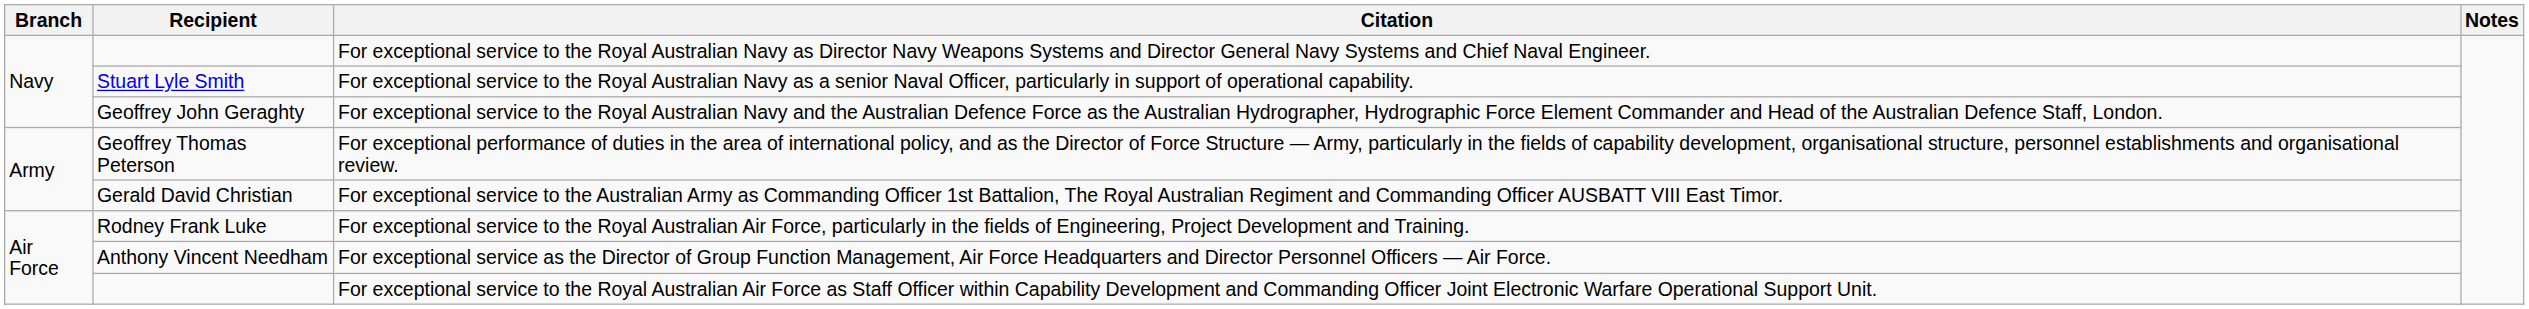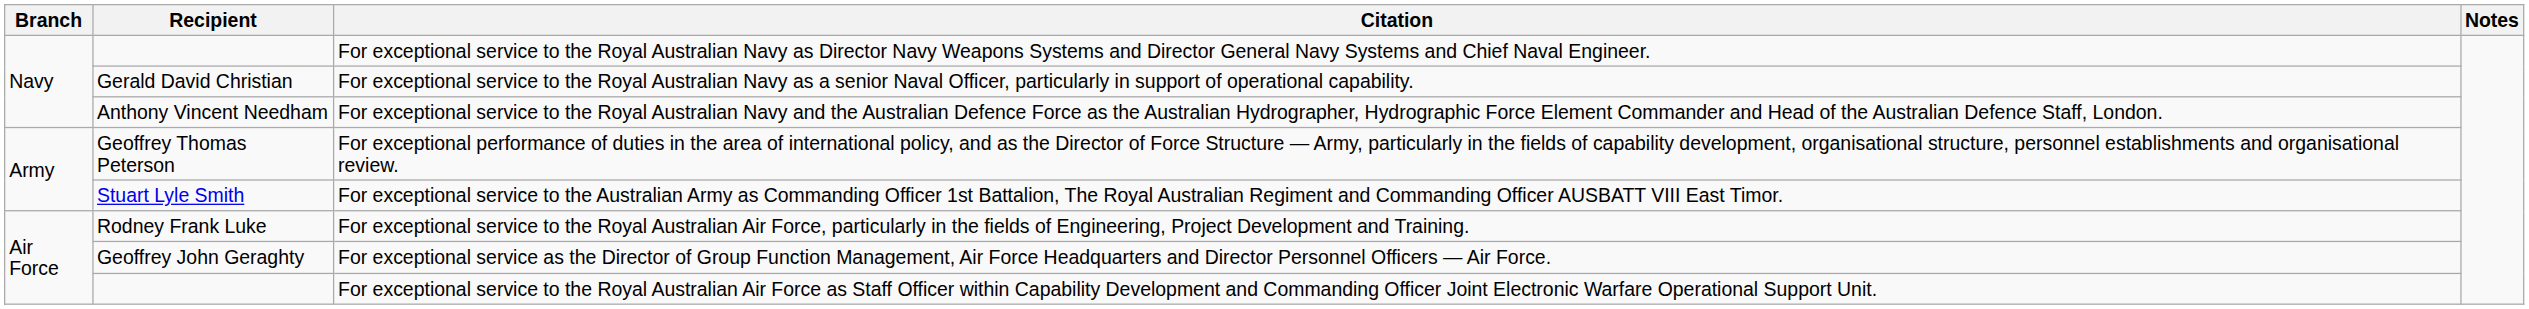(171, 82) Stuart Lyle Smith -> (195, 82) Gerald David Christian
(201, 113) Geoffrey John Geraghty -> (212, 113) Anthony Vincent Needham
(195, 196) Gerald David Christian -> (171, 196) Stuart Lyle Smith
(212, 258) Anthony Vincent Needham -> (201, 258) Geoffrey John Geraghty
